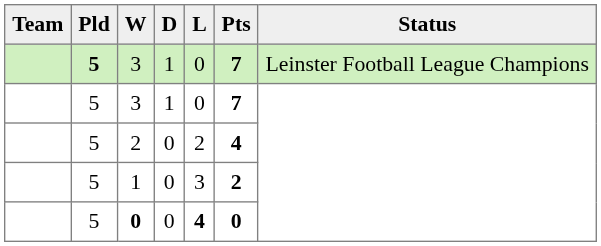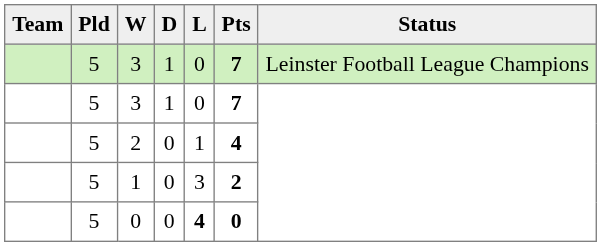(94, 63) bold -> (94, 63) normal
(199, 142) 2 -> (199, 142) 1
(136, 221) bold -> (136, 221) normal
